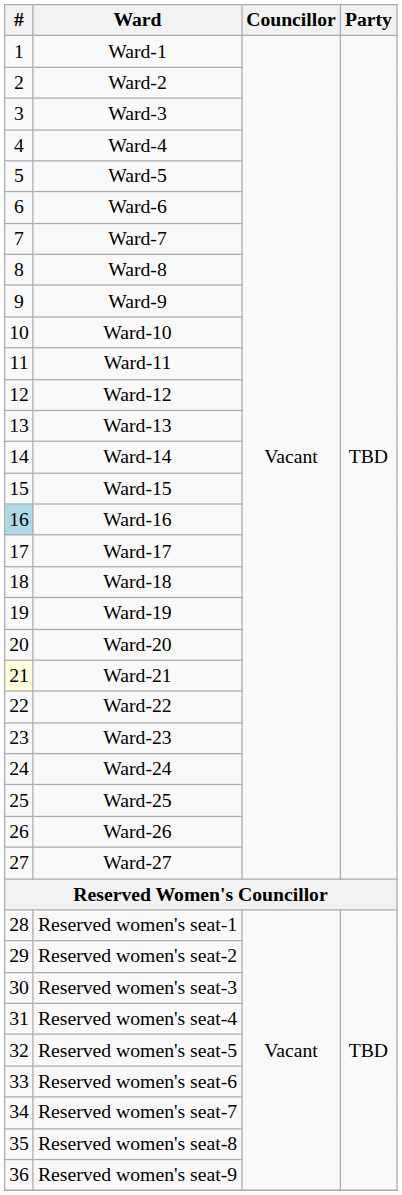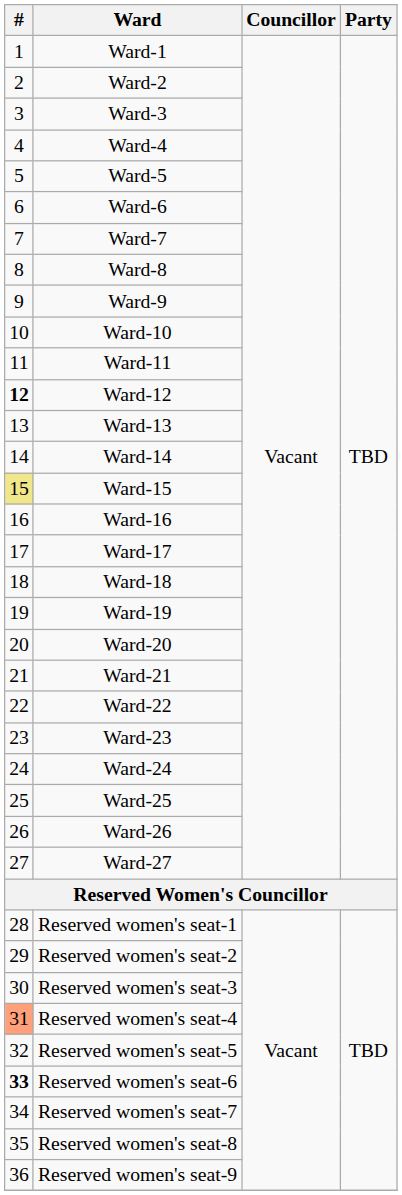(19, 394) normal -> (19, 394) bold
(19, 488) no background -> (19, 488) khaki background
(19, 519) lightblue background -> (19, 519) no background
(19, 675) lightyellow background -> (19, 675) no background
(19, 1018) no background -> (19, 1018) lightsalmon background
(19, 1081) normal -> (19, 1081) bold
